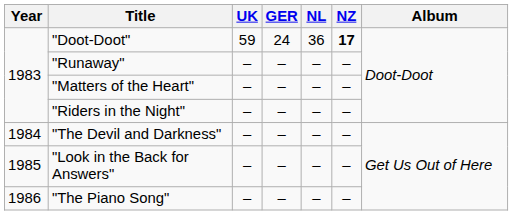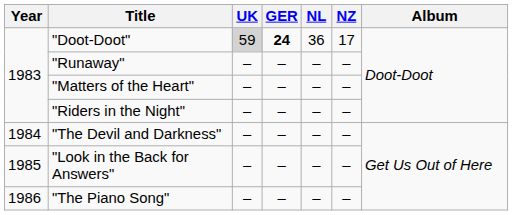(247, 39) no background -> (247, 39) lightgrey background
(282, 39) normal -> (282, 39) bold
(346, 39) bold -> (346, 39) normal
